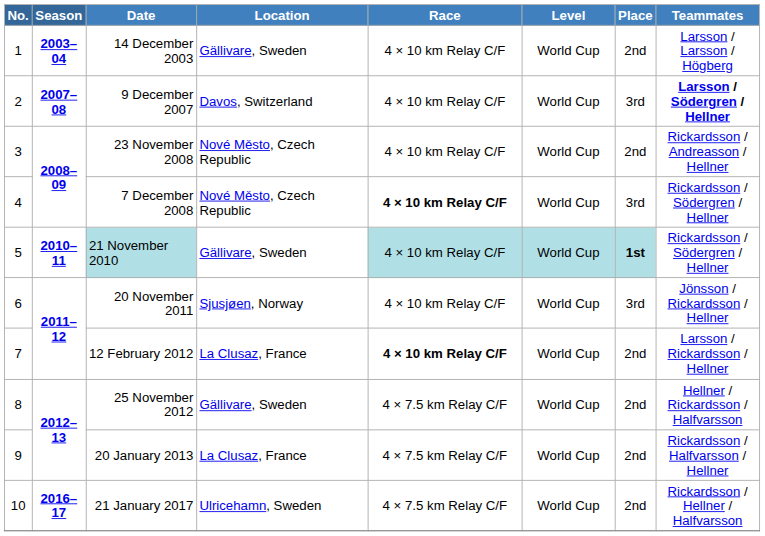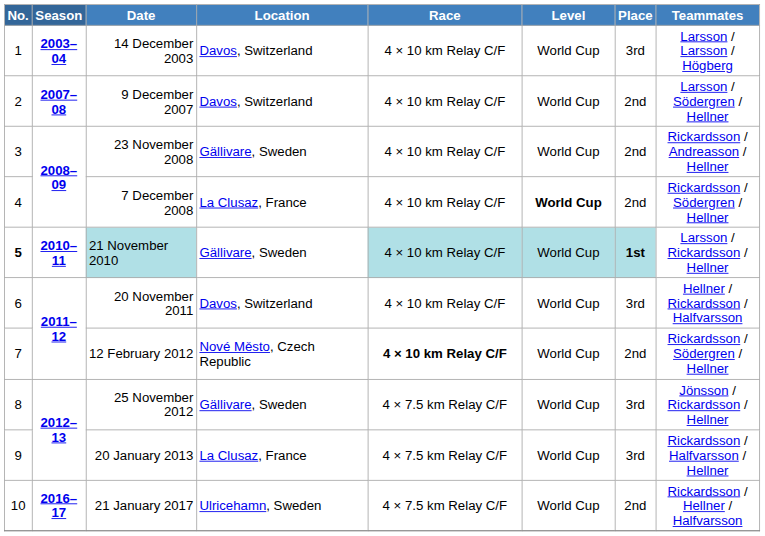(253, 51) Gällivare, Sweden -> (256, 51) Davos, Switzerland
(635, 51) 2nd -> (635, 51) 3rd
(635, 101) 3rd -> (635, 101) 2nd
(708, 101) bold -> (708, 101) normal
(257, 152) Nové Město, Czech Republic -> (253, 152) Gällivare, Sweden
(257, 202) Nové Město, Czech Republic -> (253, 202) La Clusaz, France
(445, 202) bold -> (445, 202) normal
(568, 202) normal -> (568, 202) bold
(635, 202) 3rd -> (635, 202) 2nd
(18, 253) normal -> (18, 253) bold
(708, 253) Rickardsson / Södergren / Hellner -> (708, 253) Larsson / Rickardsson / Hellner
(251, 303) Sjusjøen, Norway -> (256, 303) Davos, Switzerland
(708, 303) Jönsson / Rickardsson / Hellner -> (708, 303) Hellner / Rickardsson / Halfvarsson
(253, 354) La Clusaz, France -> (257, 354) Nové Město, Czech Republic
(708, 354) Larsson / Rickardsson / Hellner -> (708, 354) Rickardsson / Södergren / Hellner
(635, 404) 2nd -> (635, 404) 3rd
(708, 404) Hellner / Rickardsson / Halfvarsson -> (708, 404) Jönsson / Rickardsson / Hellner
(635, 455) 2nd -> (635, 455) 3rd
